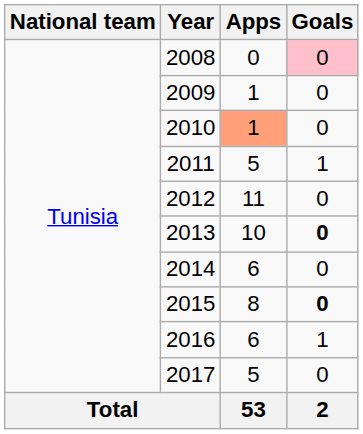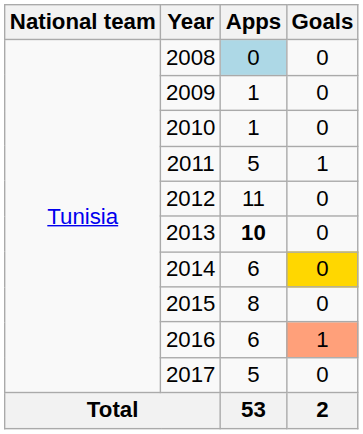(253, 57) no background -> (253, 57) lightblue background
(322, 57) pink background -> (322, 57) no background
(253, 127) lightsalmon background -> (253, 127) no background
(253, 233) normal -> (253, 233) bold
(322, 233) bold -> (322, 233) normal
(322, 269) no background -> (322, 269) gold background
(322, 304) bold -> (322, 304) normal
(322, 339) no background -> (322, 339) lightsalmon background
